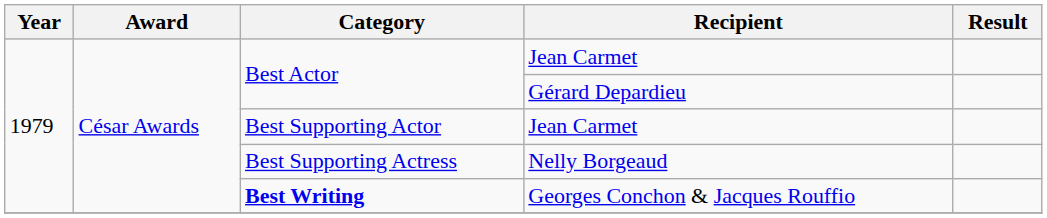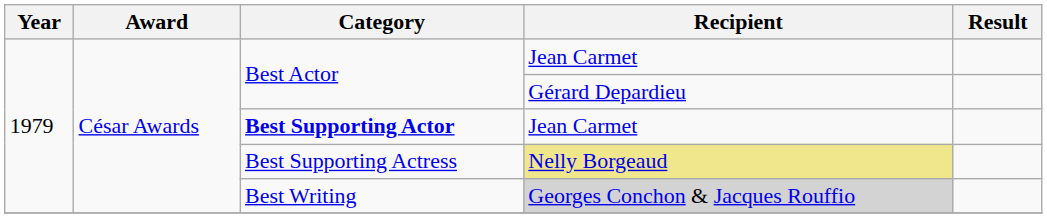(343, 126) normal -> (350, 126) bold
(598, 160) no background -> (598, 160) khaki background
(305, 195) bold -> (301, 195) normal
(692, 195) no background -> (692, 195) lightgrey background
